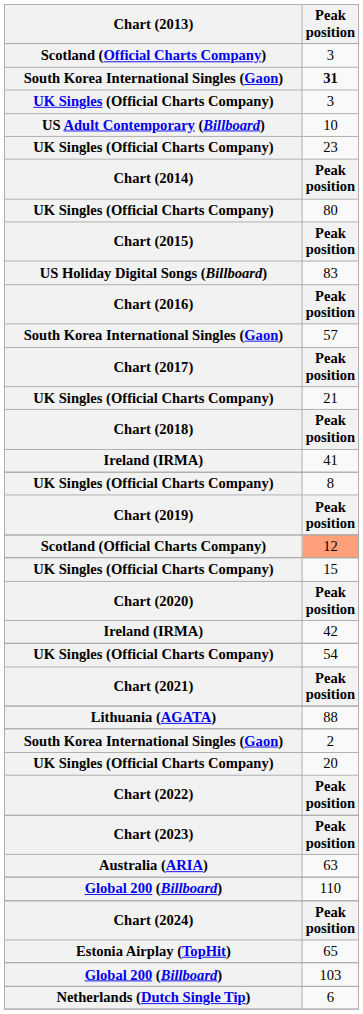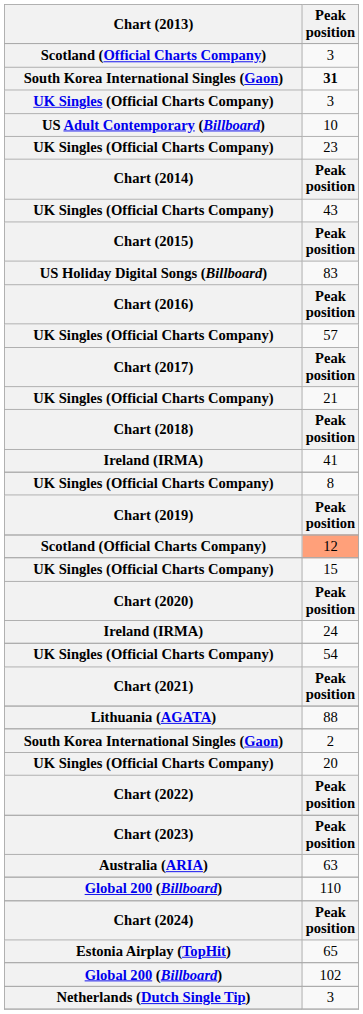(330, 210) 80 -> (330, 210) 43
(153, 335) South Korea International Singles (Gaon) -> (153, 335) UK Singles (Official Charts Company)
(330, 632) 42 -> (330, 632) 24
(330, 974) 103 -> (330, 974) 102
(330, 997) 6 -> (330, 997) 3
